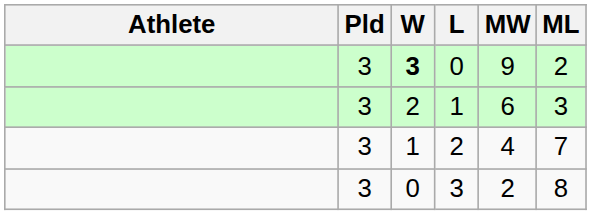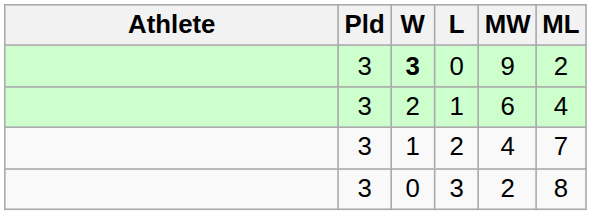(561, 106) 3 -> (561, 106) 4
